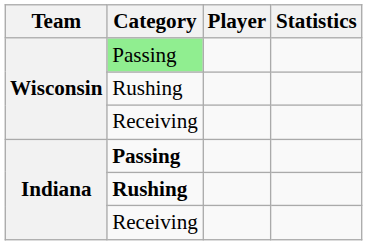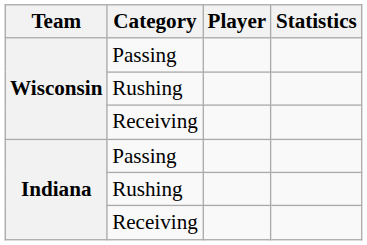(144, 54) lightgreen background -> (144, 54) no background
(146, 155) bold -> (144, 155) normal
(150, 188) bold -> (147, 188) normal
